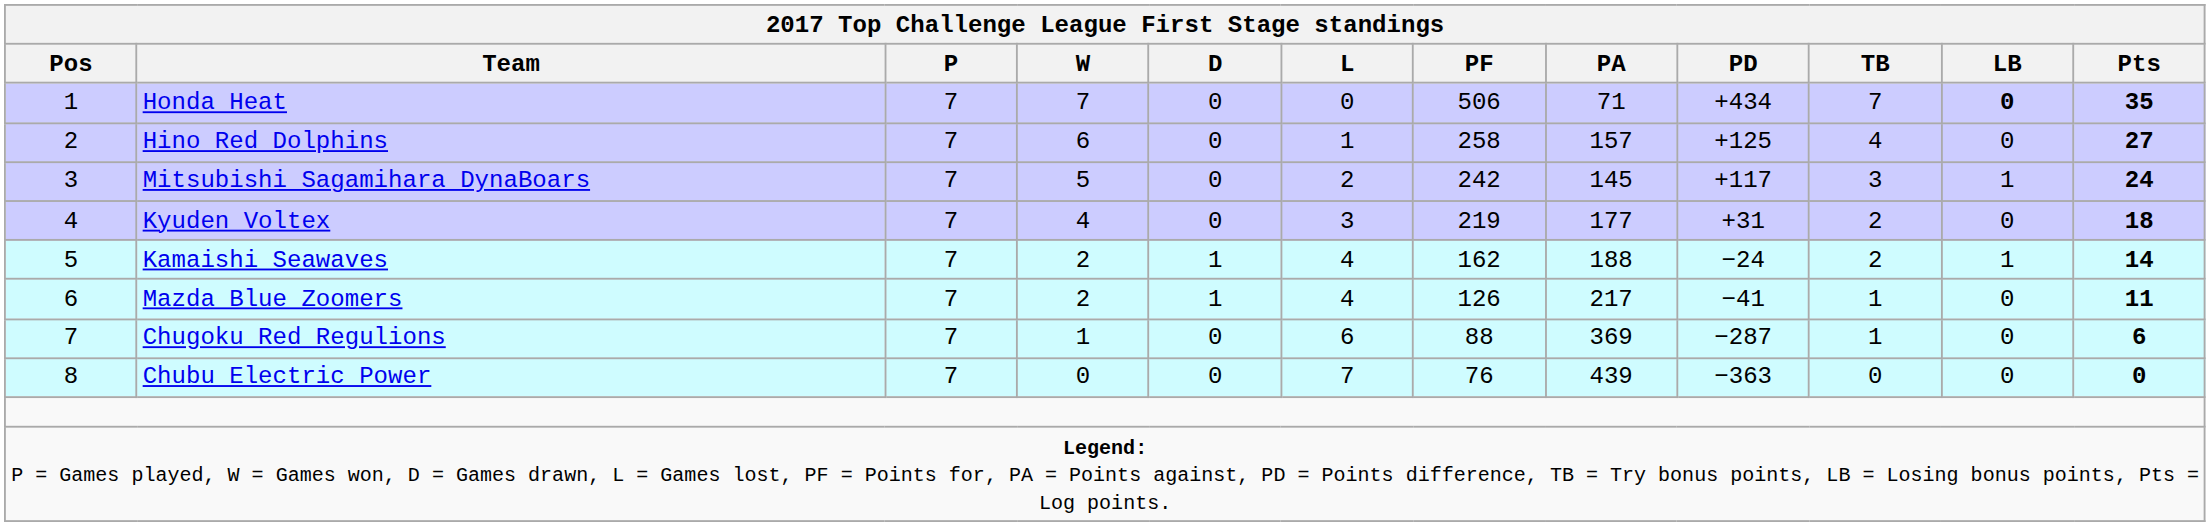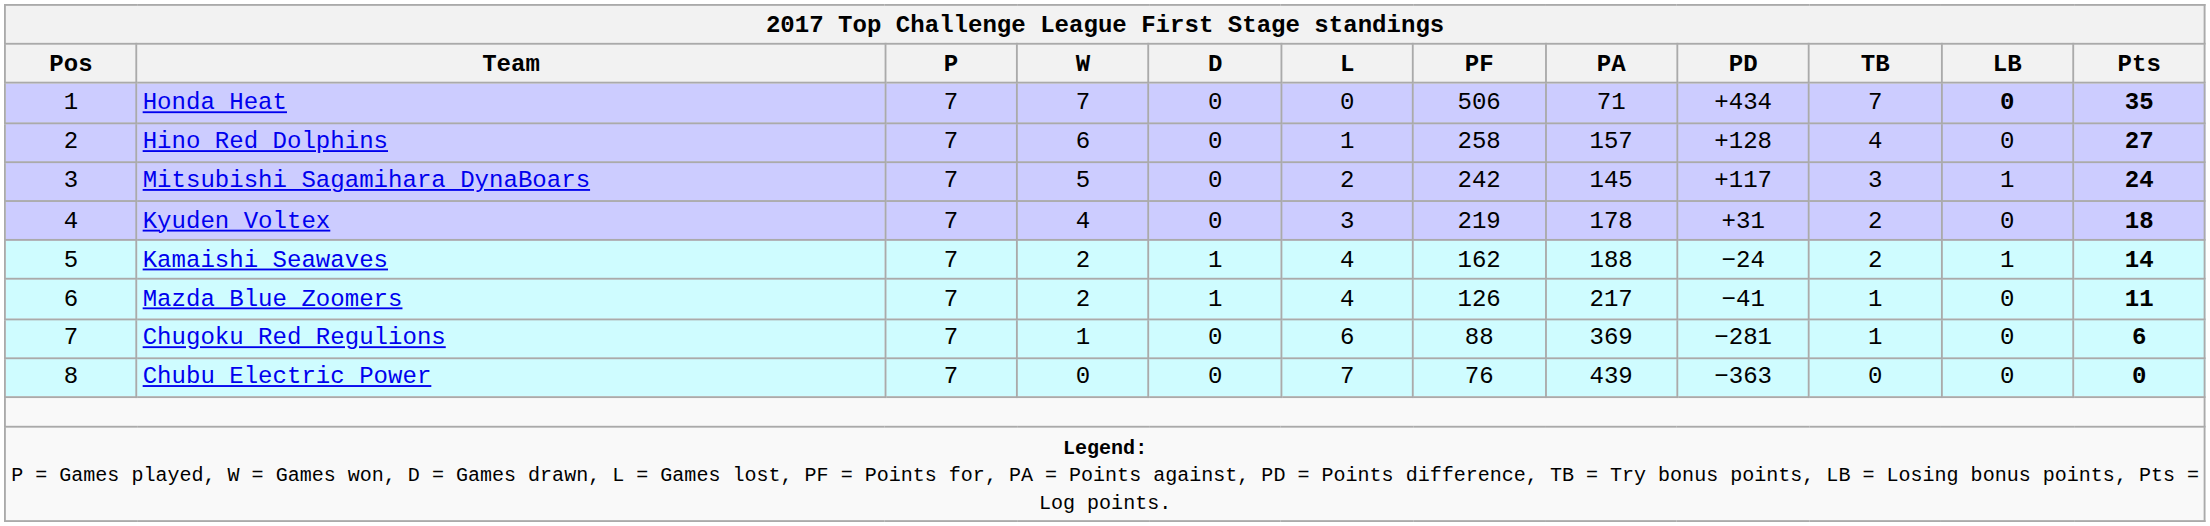(1743, 142) +125 -> (1743, 142) +128
(1611, 221) 177 -> (1611, 221) 178
(1743, 338) −287 -> (1743, 338) −281
